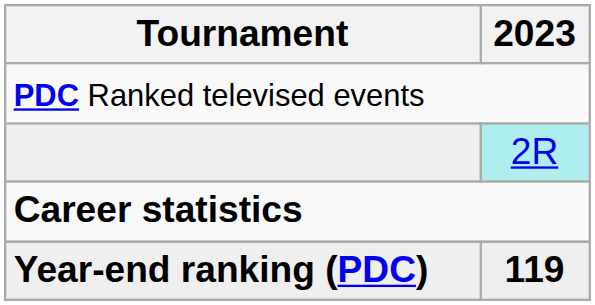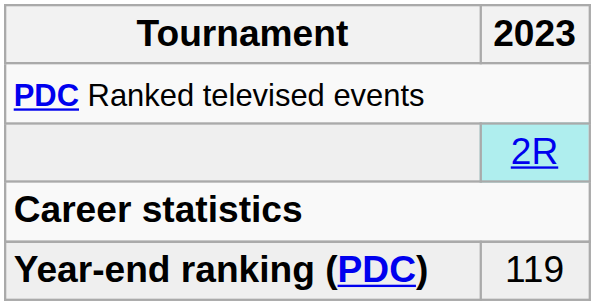(535, 269) bold -> (535, 269) normal
